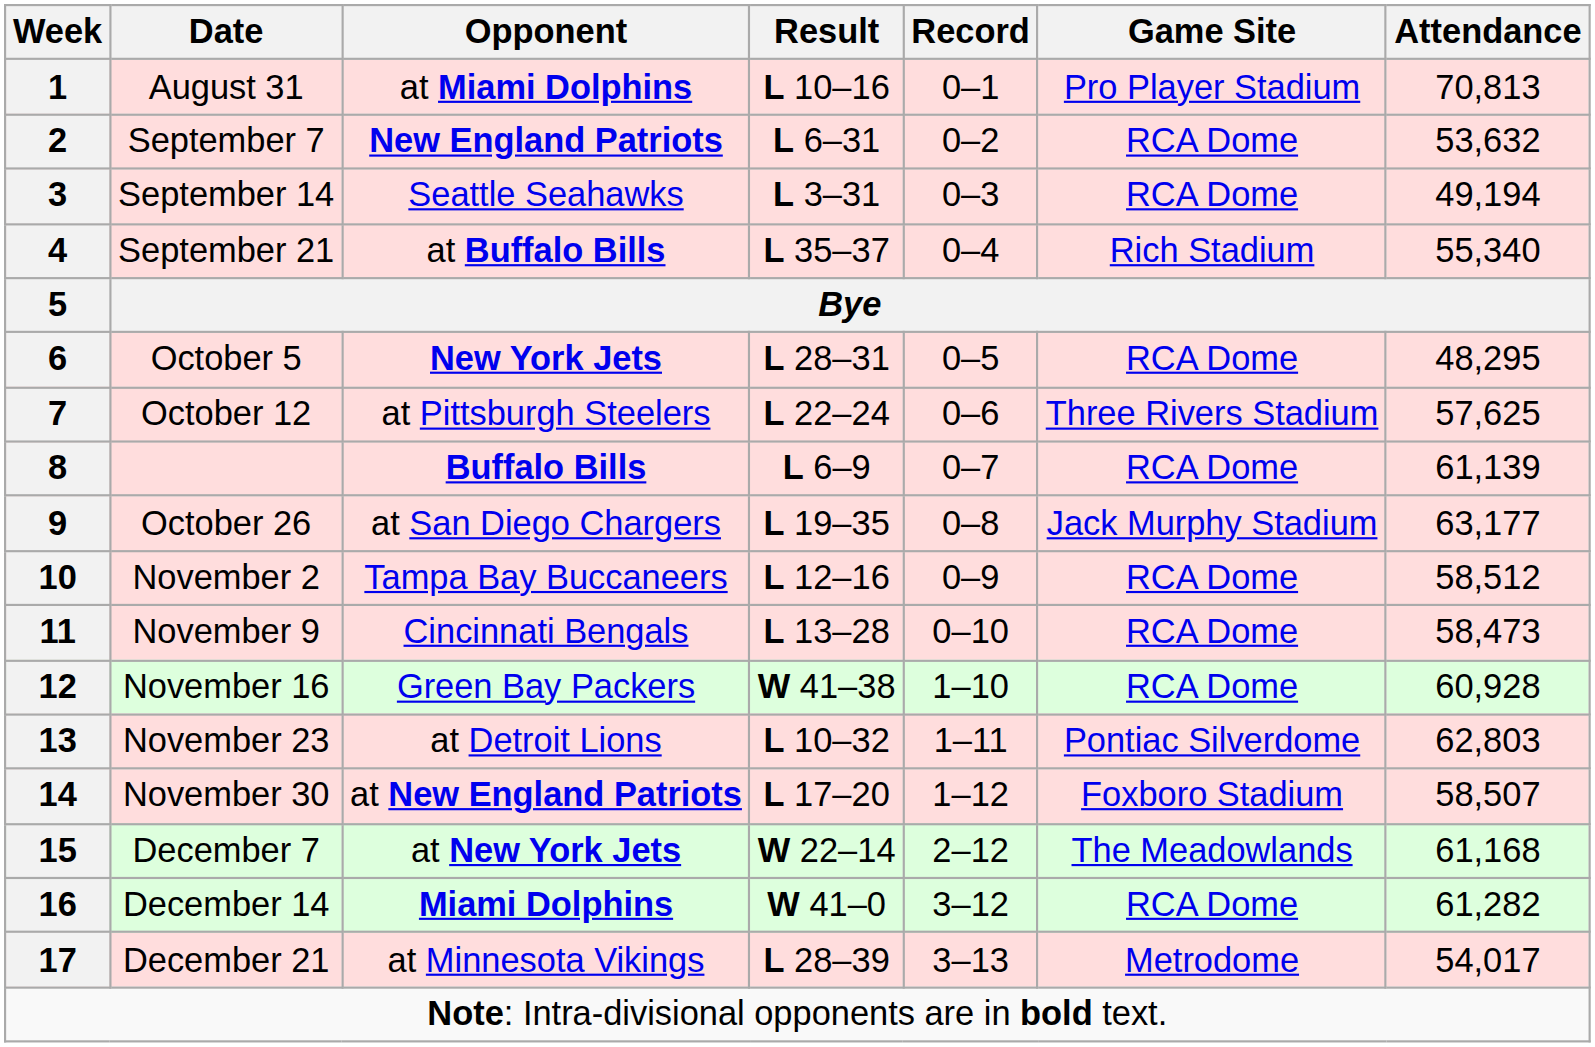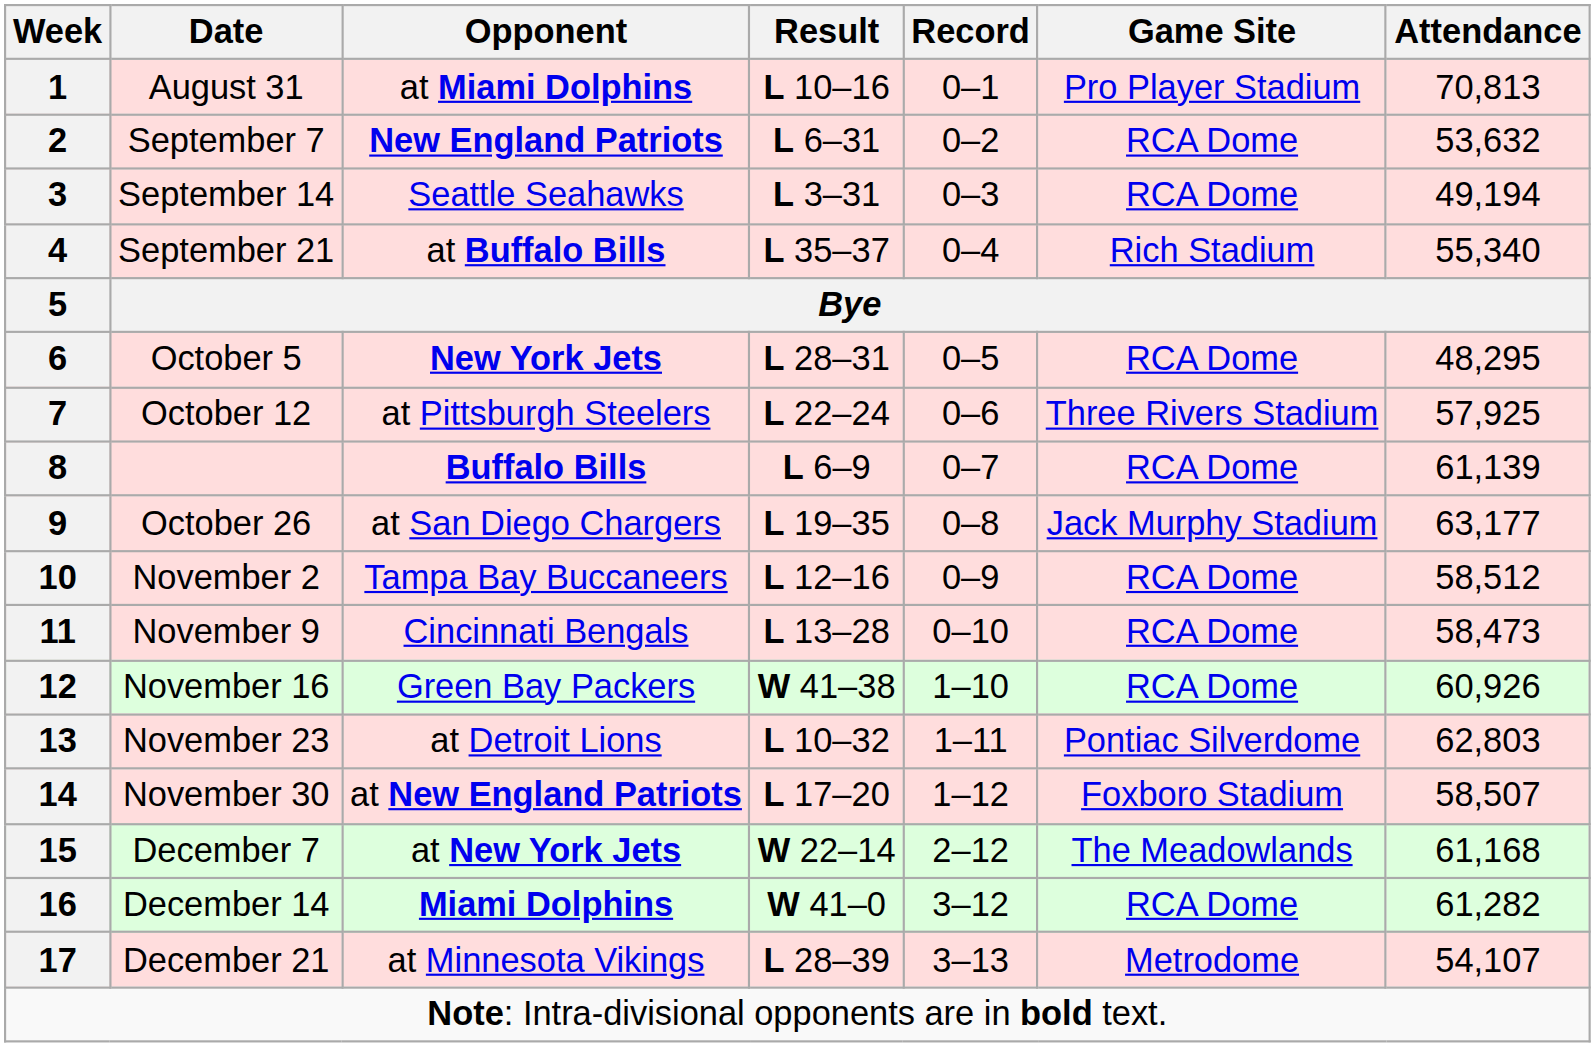(1488, 413) 57,625 -> (1488, 413) 57,925
(1488, 686) 60,928 -> (1488, 686) 60,926
(1488, 959) 54,017 -> (1488, 959) 54,107
